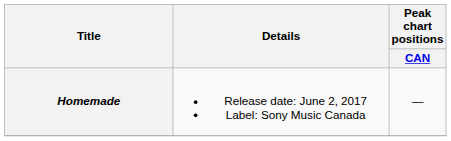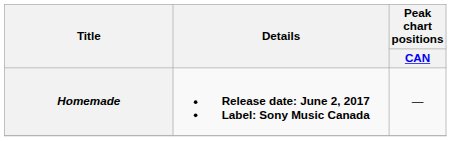(281, 108) normal -> (281, 108) bold
